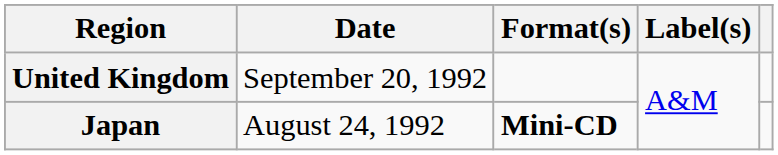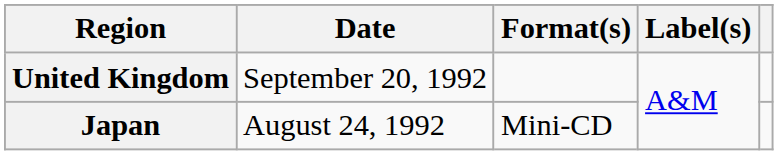(559, 125) bold -> (557, 125) normal
